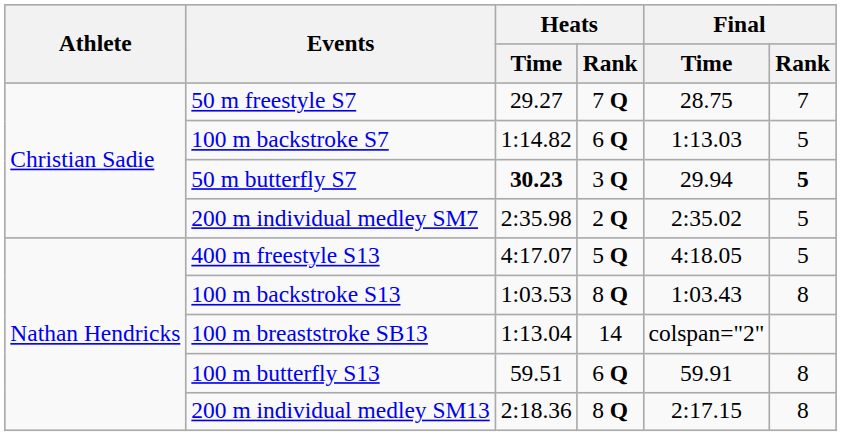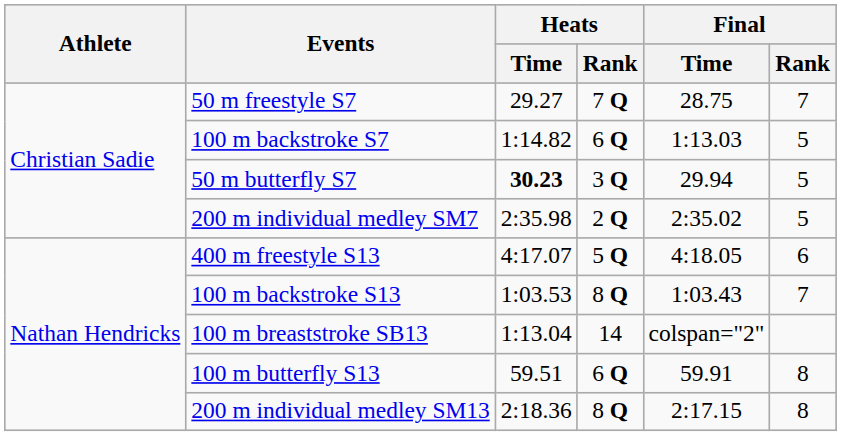(803, 179) bold -> (803, 179) normal
(803, 256) 5 -> (803, 256) 6
(803, 295) 8 -> (803, 295) 7
